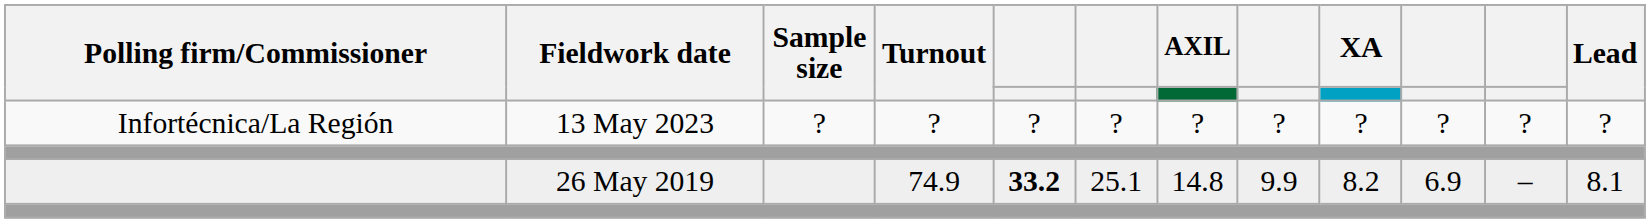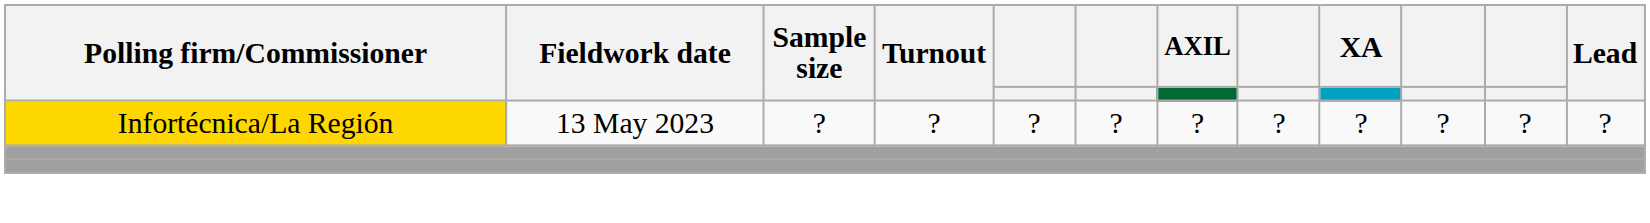(256, 122) no background -> (256, 122) gold background
- row: (635, 181)
